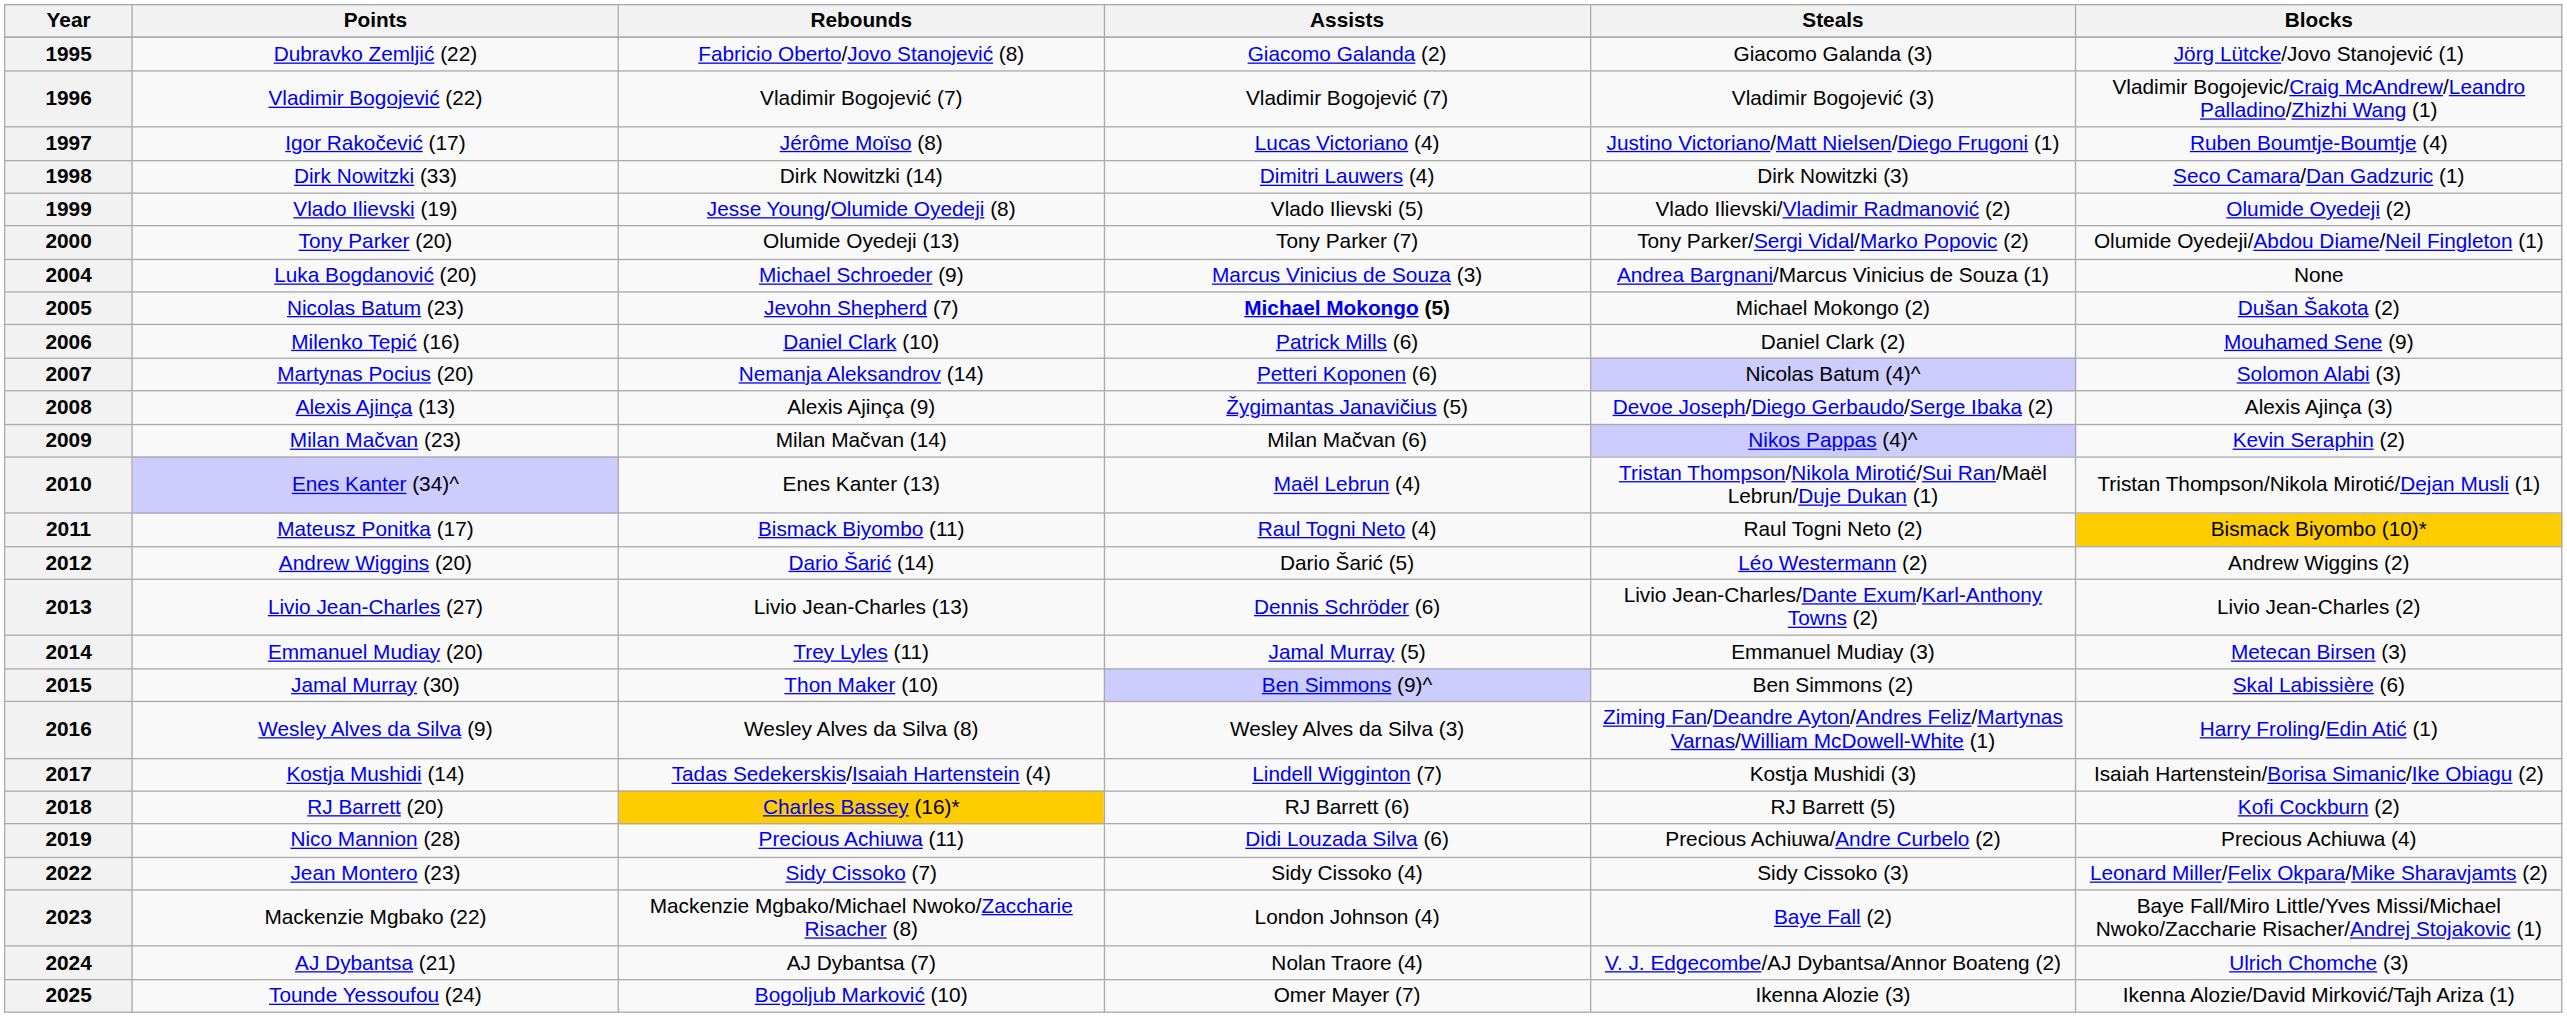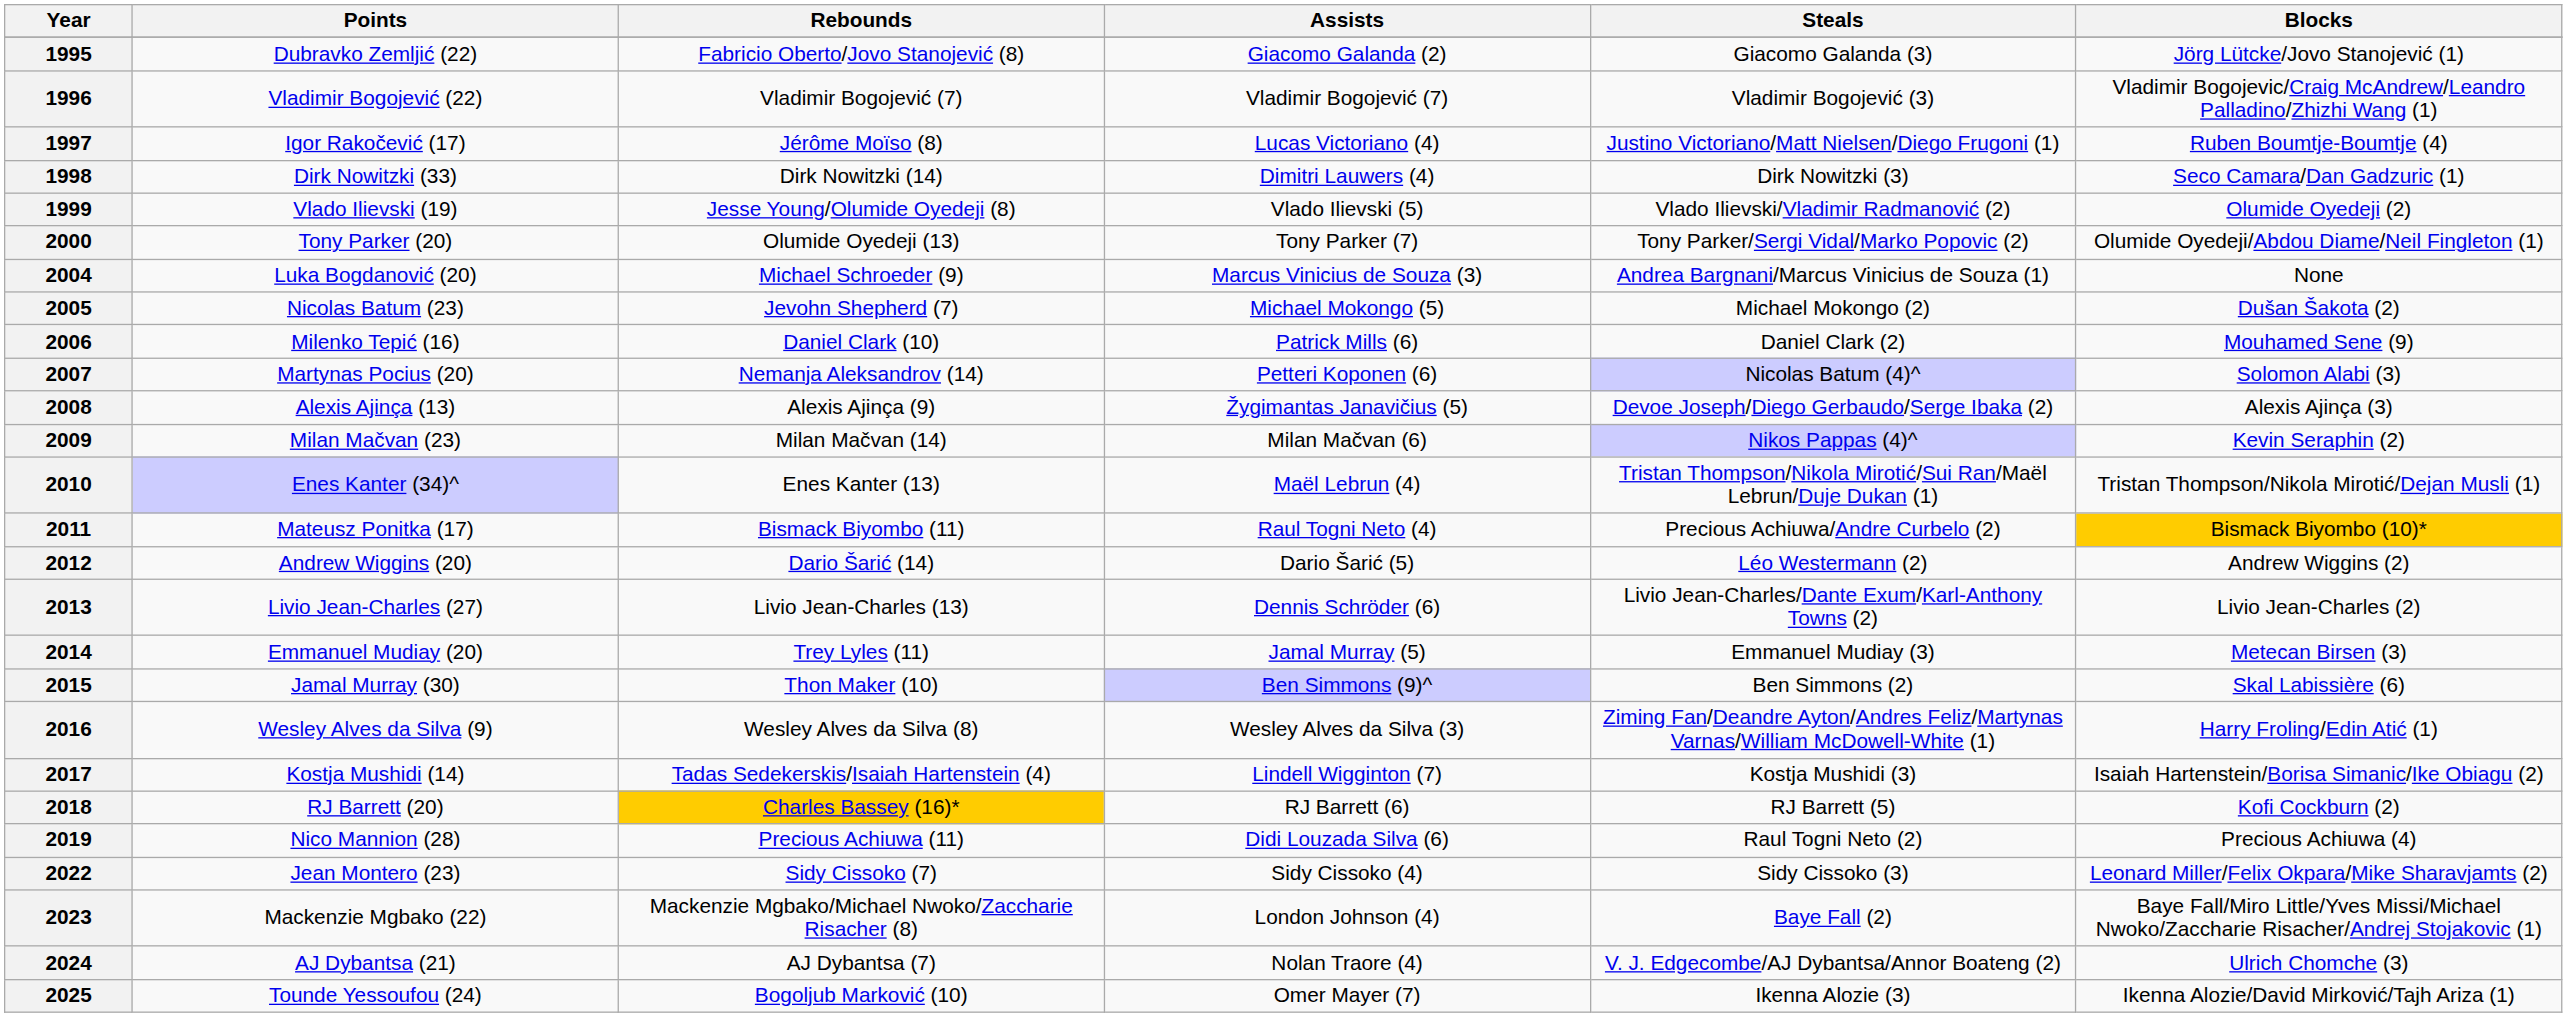(1347, 308) bold -> (1347, 308) normal
(1833, 529) Raul Togni Neto (2) -> (1833, 529) Precious Achiuwa/Andre Curbelo (2)
(1833, 840) Precious Achiuwa/Andre Curbelo (2) -> (1833, 840) Raul Togni Neto (2)
